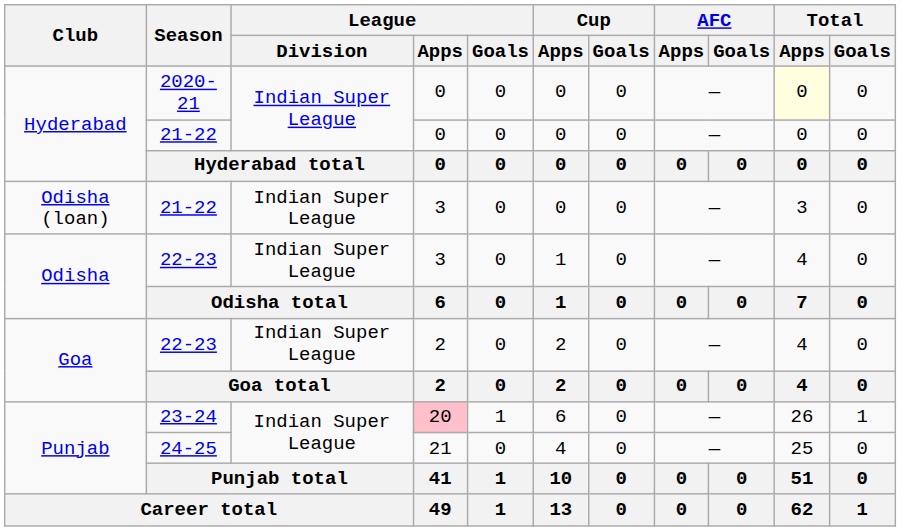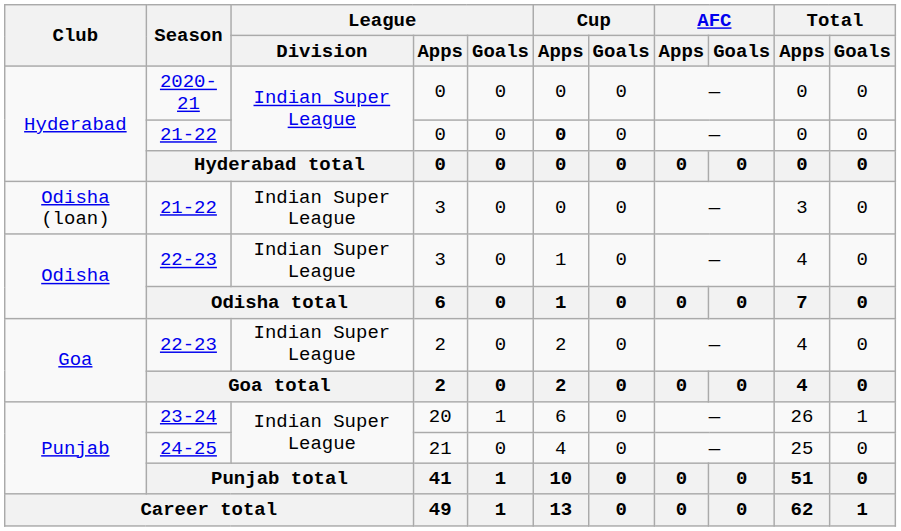(802, 93) lightyellow background -> (802, 93) no background
(561, 135) normal -> (561, 135) bold
(440, 417) pink background -> (440, 417) no background
